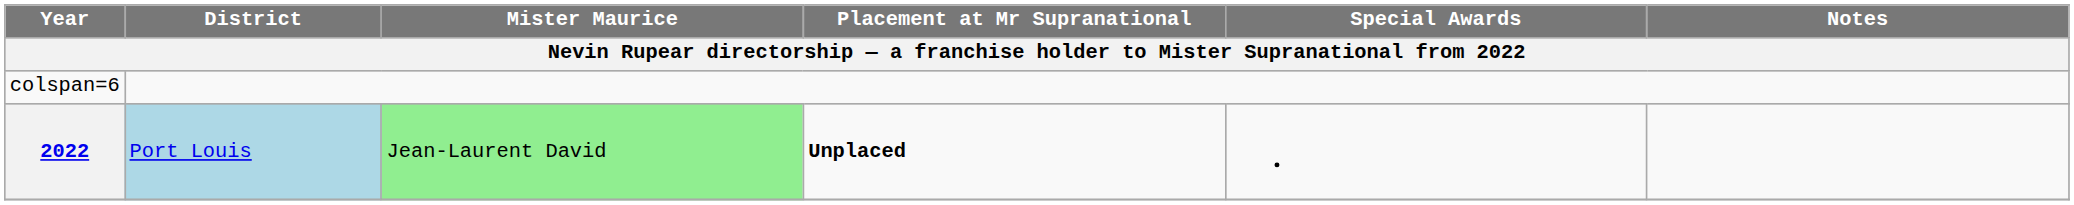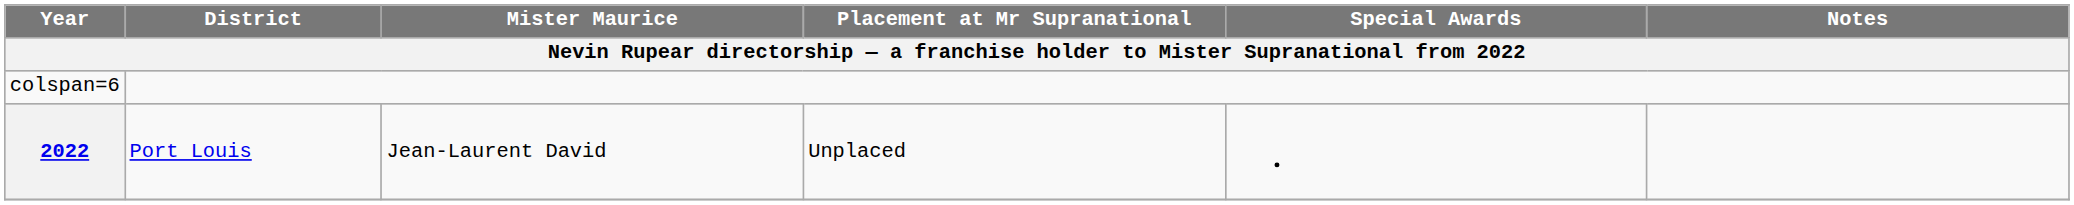(191, 152) lightblue background -> (191, 152) no background
(497, 152) lightgreen background -> (497, 152) no background
(857, 152) bold -> (857, 152) normal
